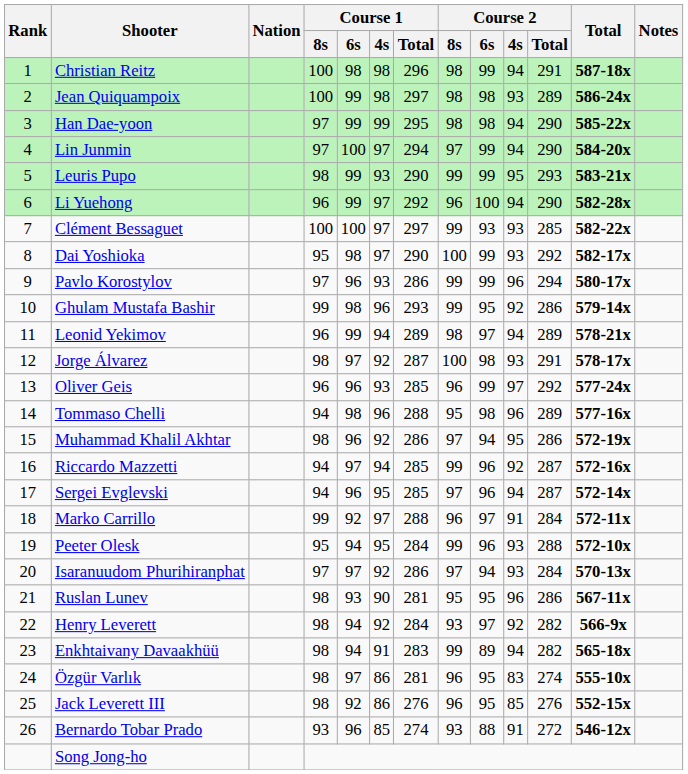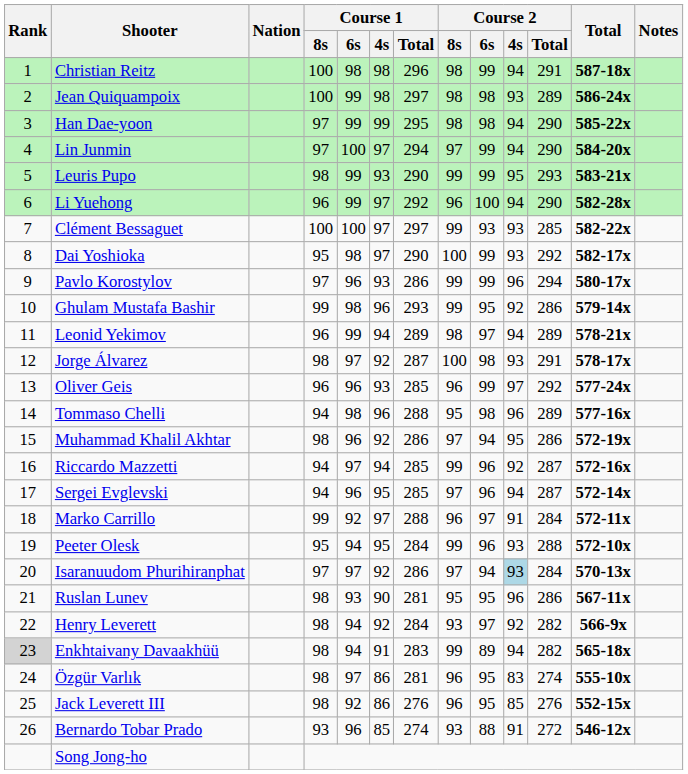(515, 571) no background -> (515, 571) lightblue background
(28, 651) no background -> (28, 651) lightgrey background
